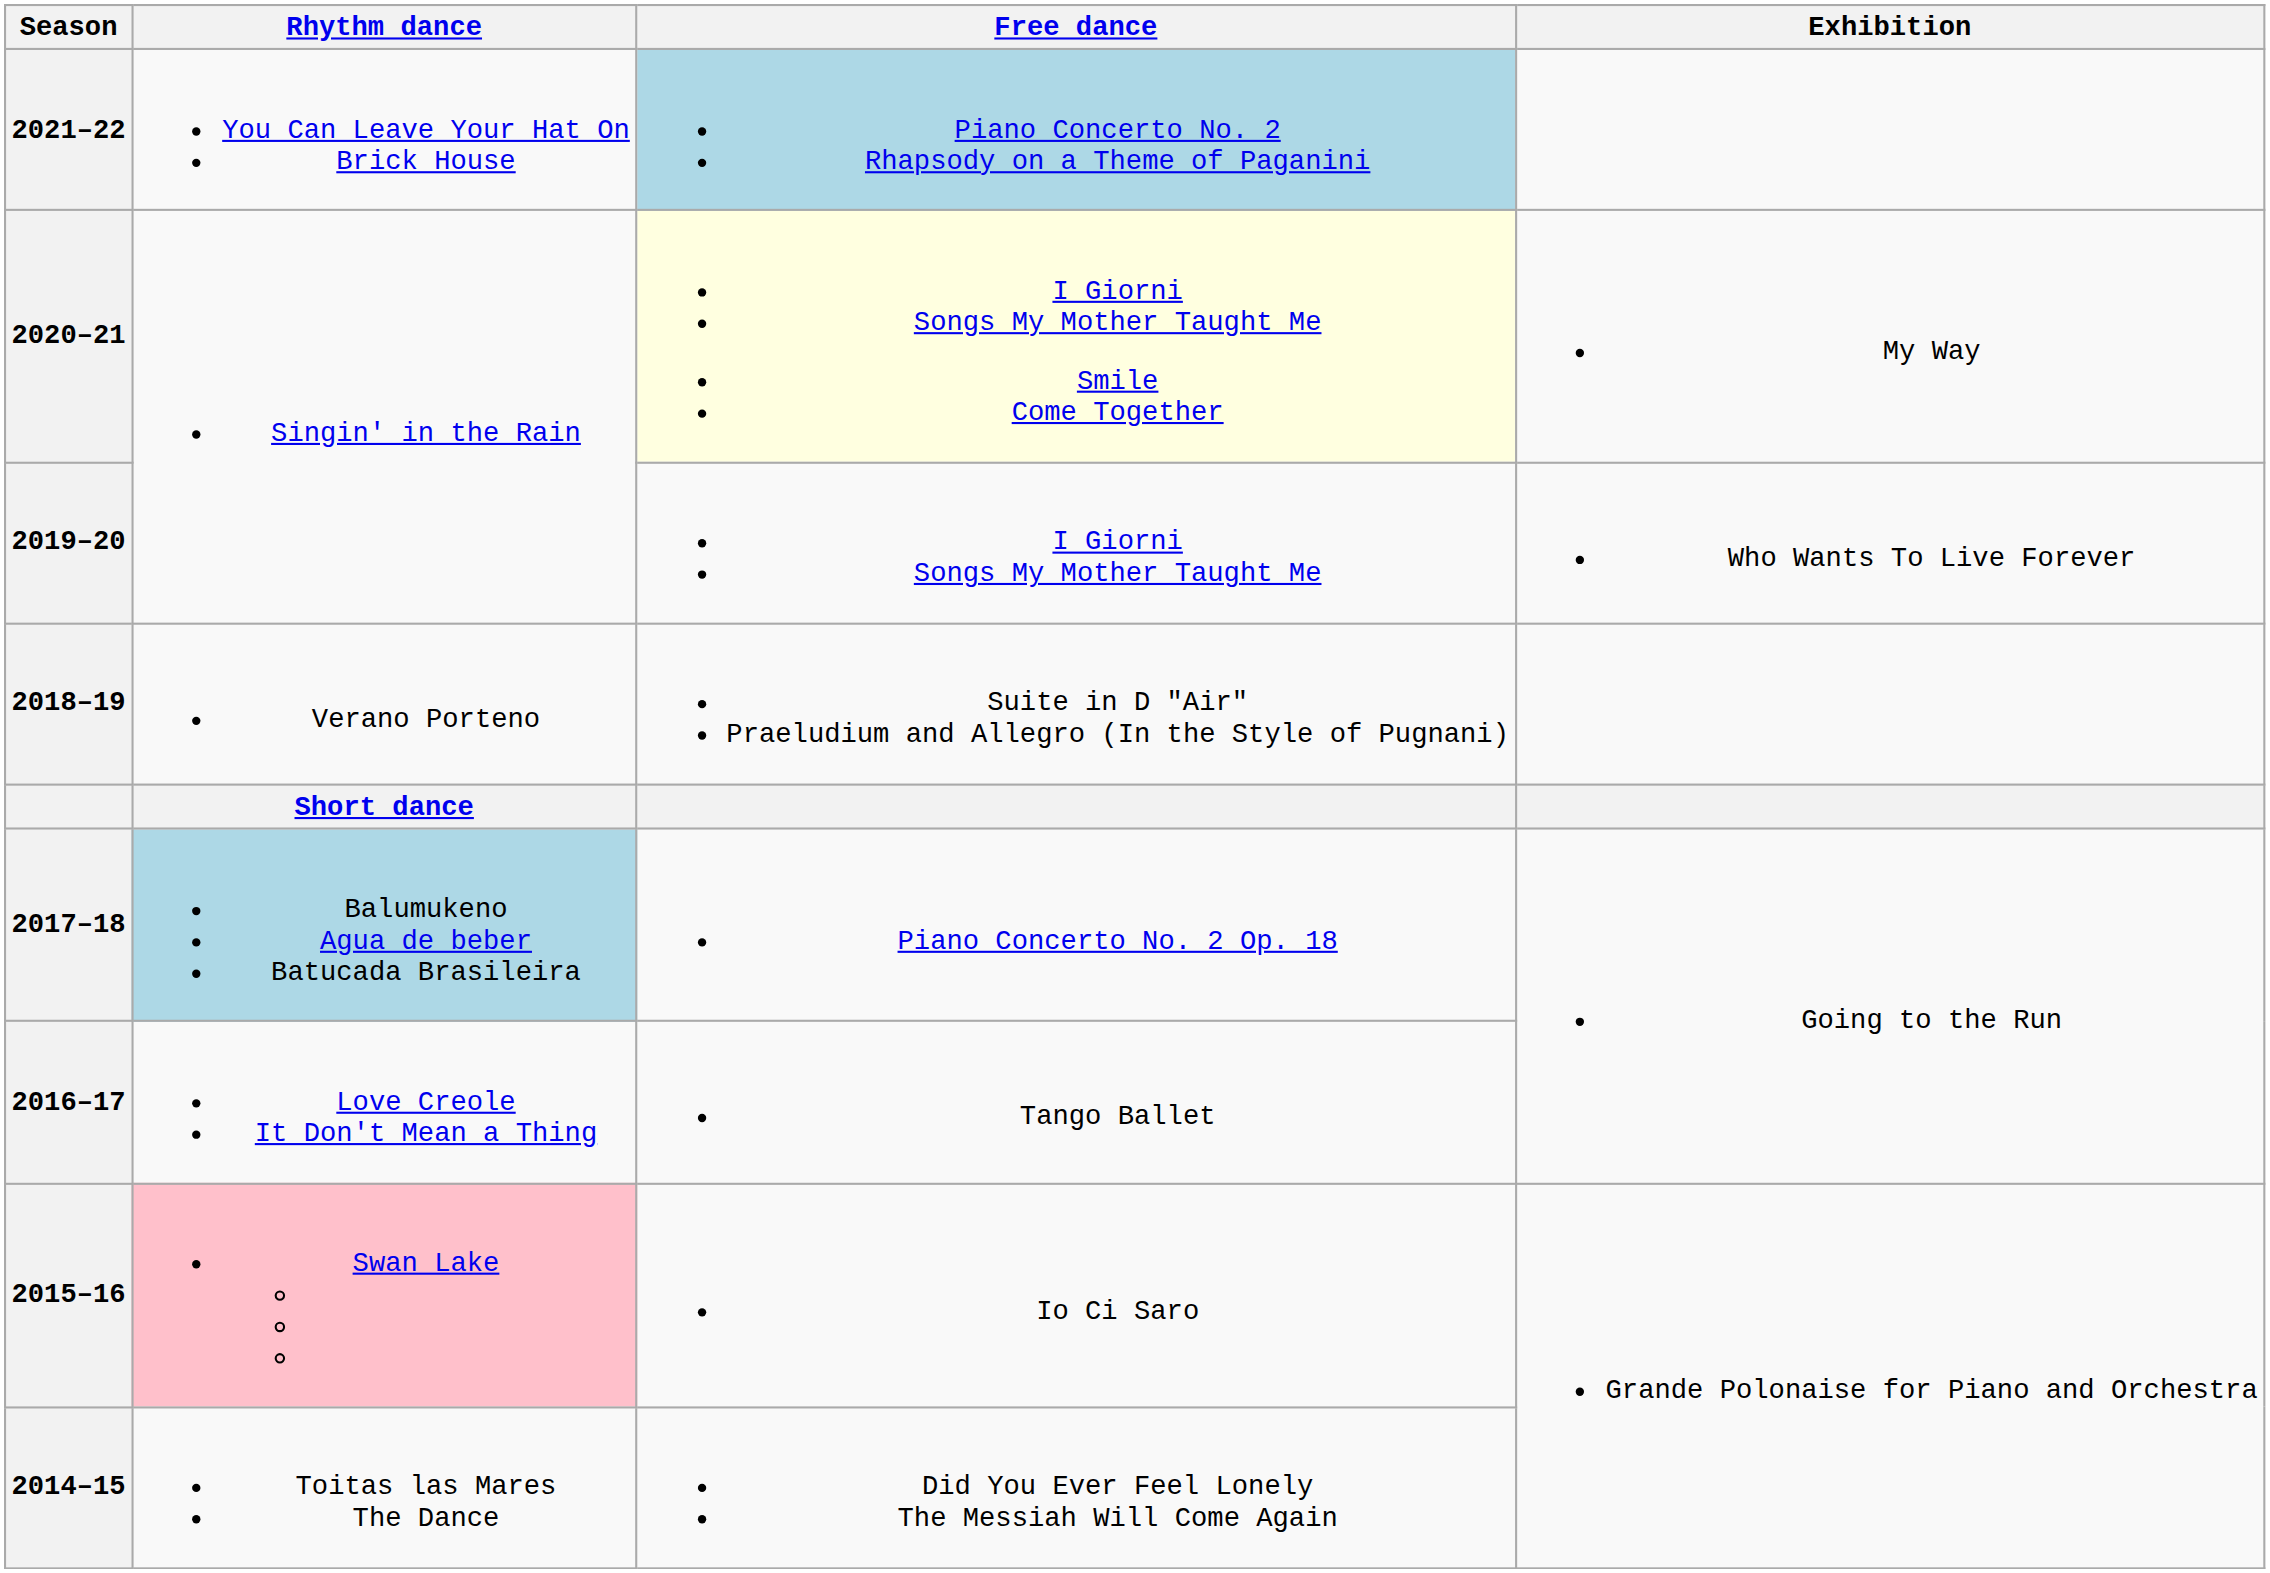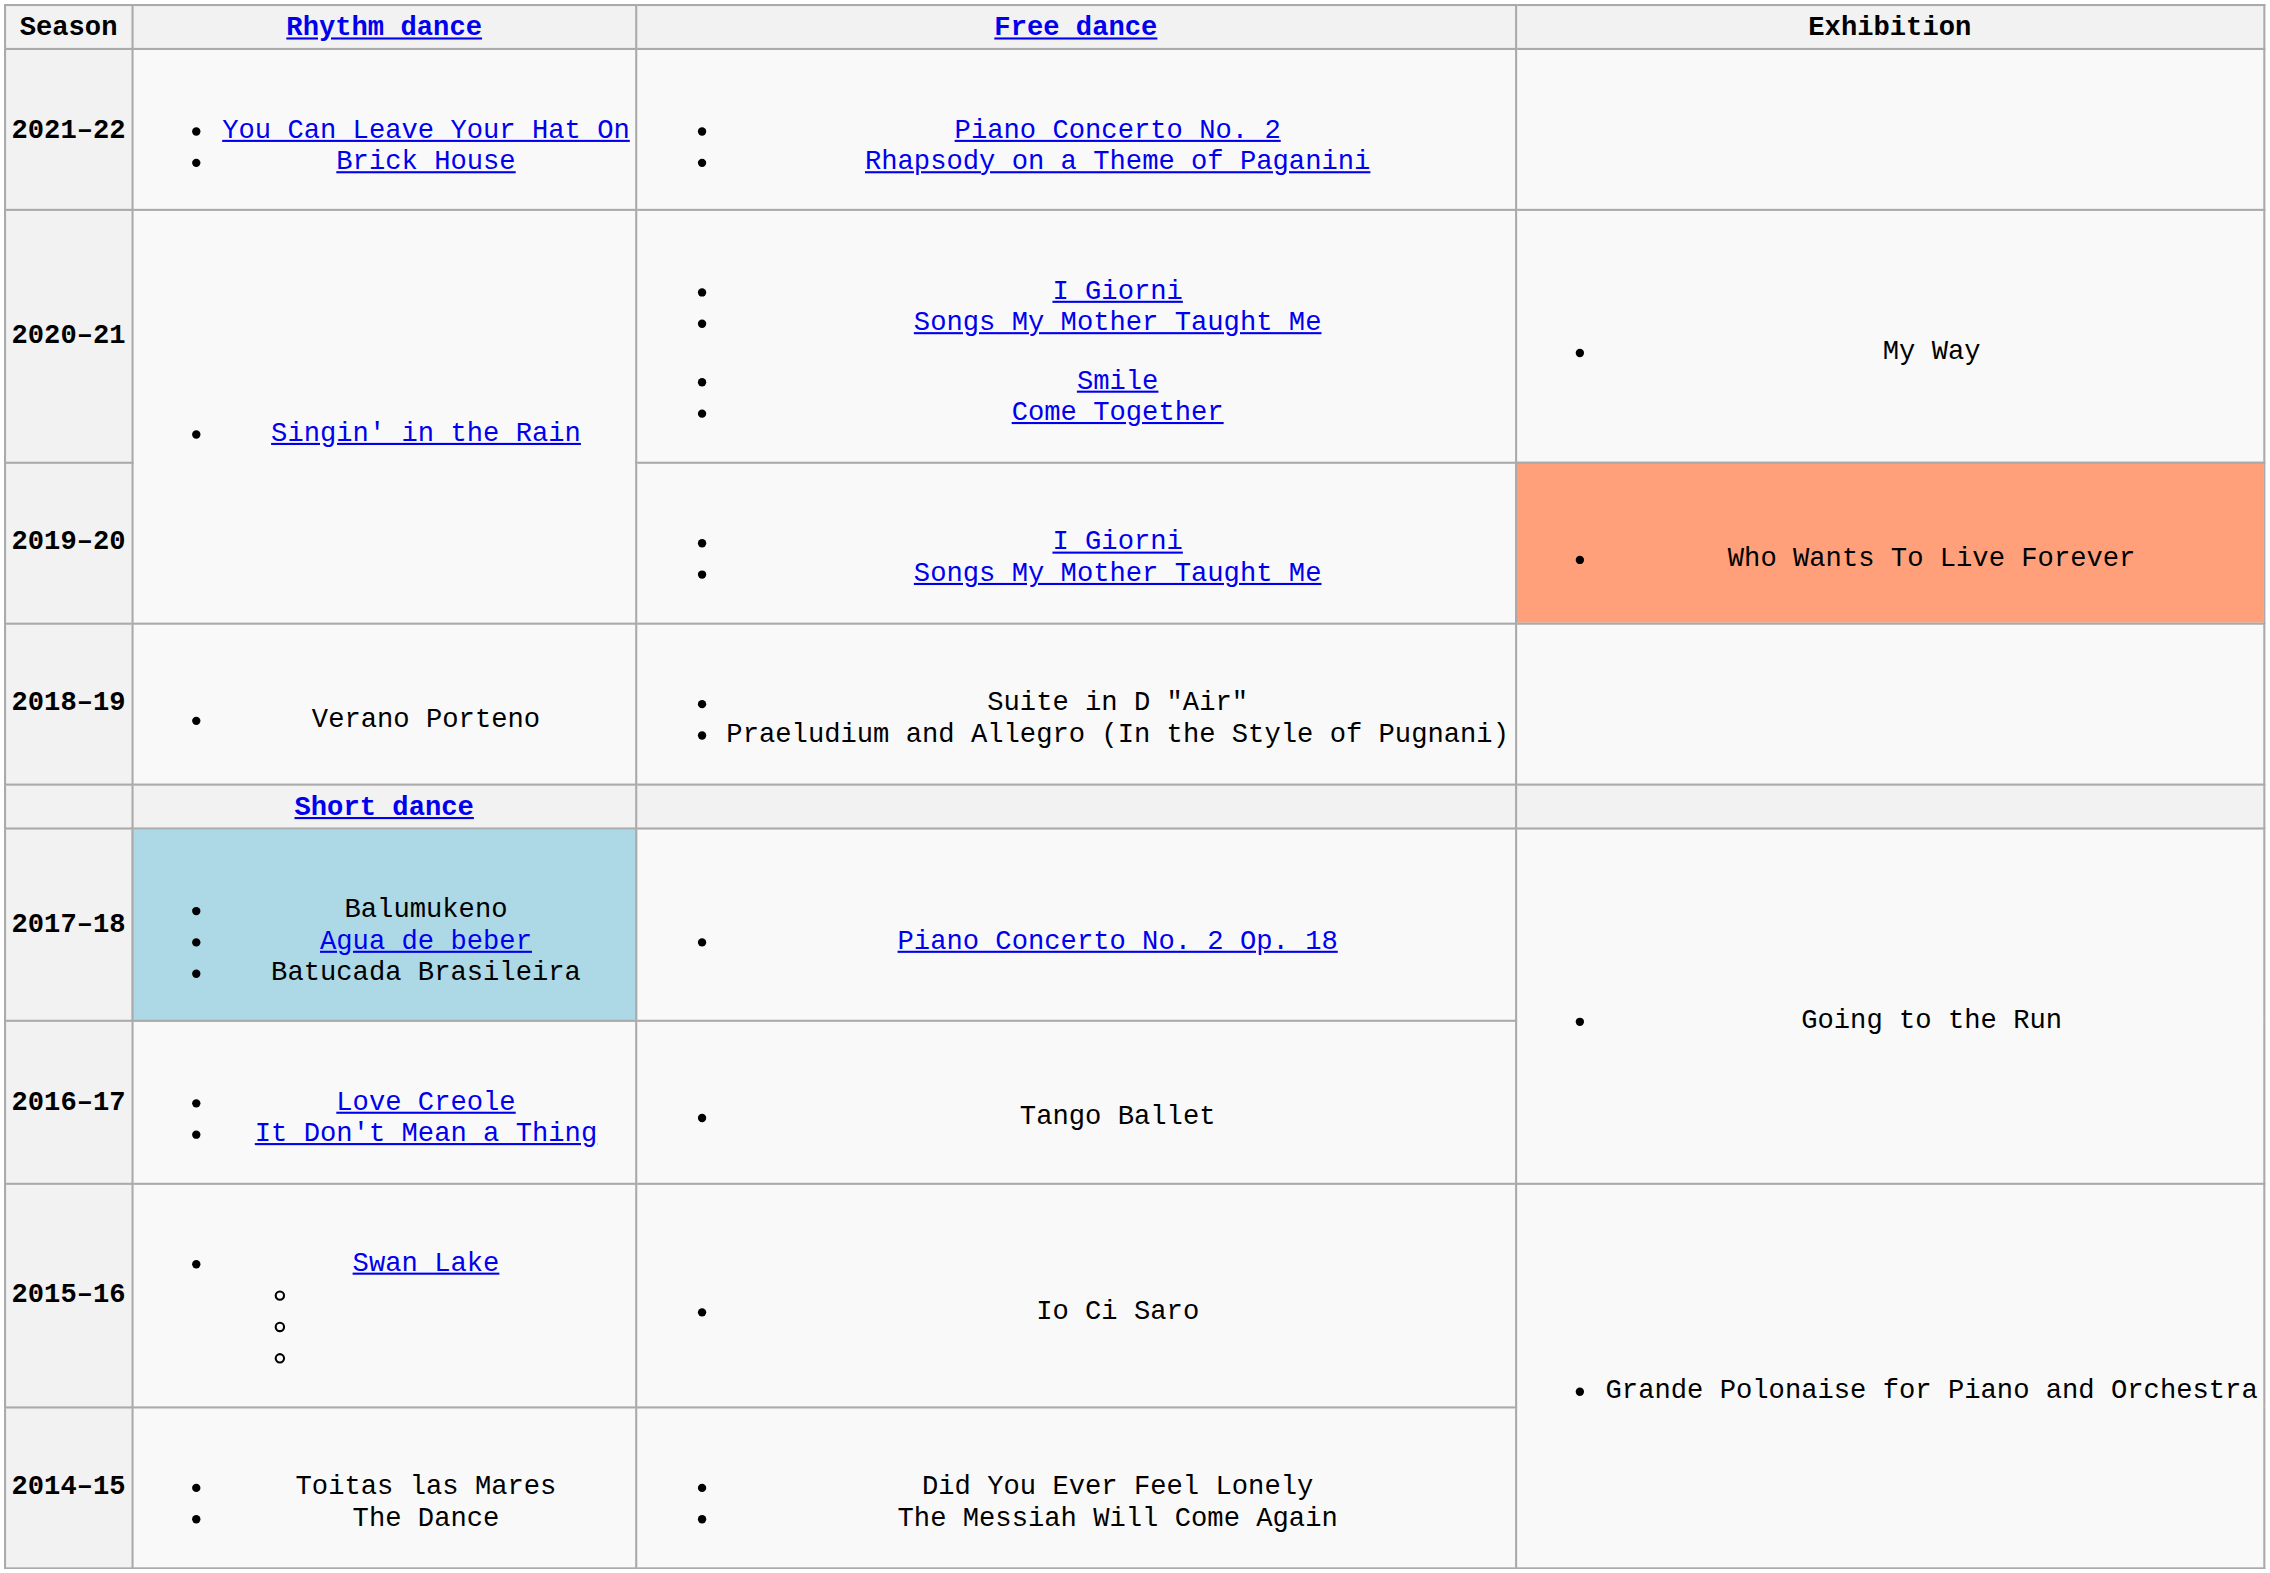(1076, 146) lightblue background -> (1076, 146) no background
(1076, 352) lightyellow background -> (1076, 352) no background
(1890, 558) no background -> (1890, 558) lightsalmon background
(384, 1310) pink background -> (384, 1310) no background
